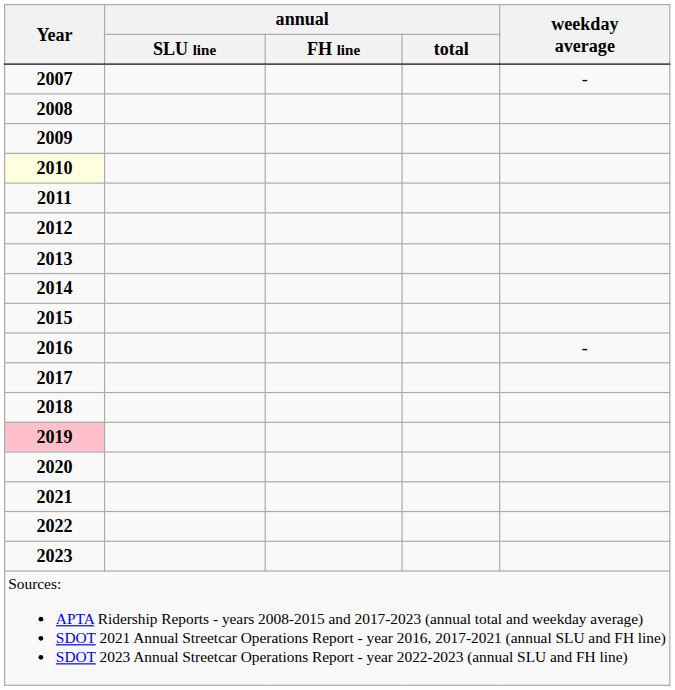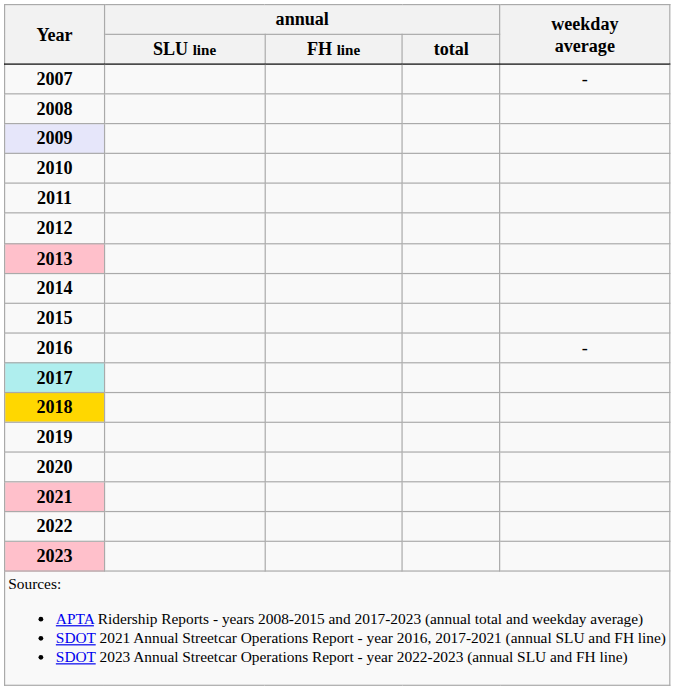(55, 138) no background -> (55, 138) lavender background
(55, 168) lightyellow background -> (55, 168) no background
(55, 258) no background -> (55, 258) pink background
(55, 377) no background -> (55, 377) paleturquoise background
(55, 407) no background -> (55, 407) gold background
(55, 437) pink background -> (55, 437) no background
(55, 496) no background -> (55, 496) pink background
(55, 556) no background -> (55, 556) pink background
